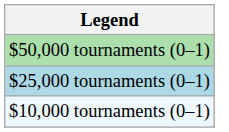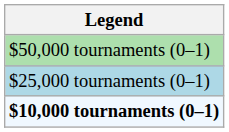(109, 110) normal -> (114, 110) bold
